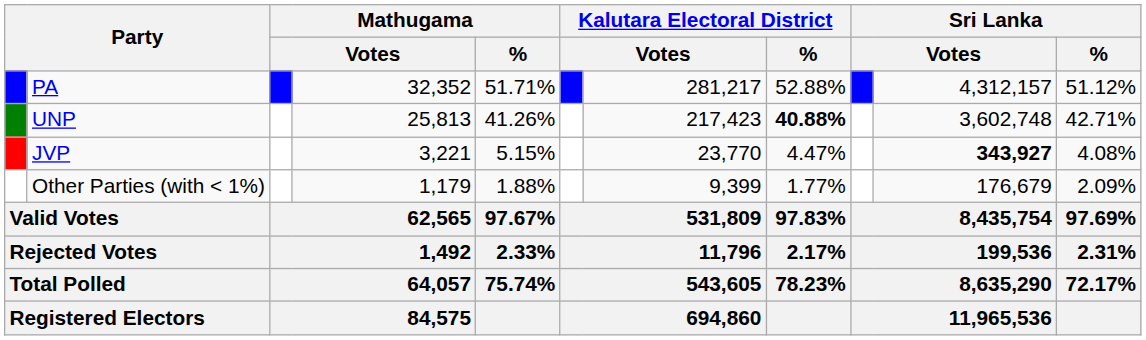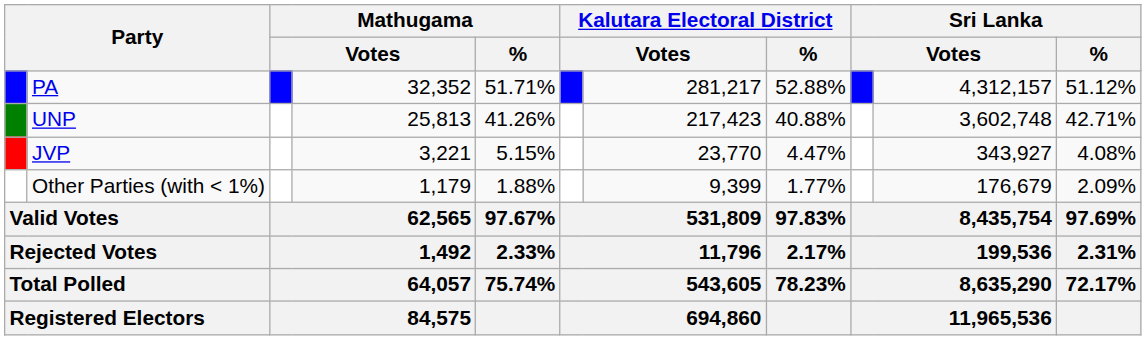(810, 119) bold -> (810, 119) normal
(1014, 152) bold -> (1014, 152) normal
